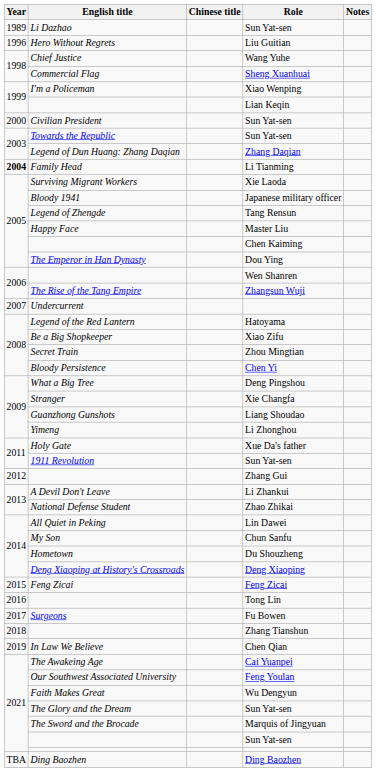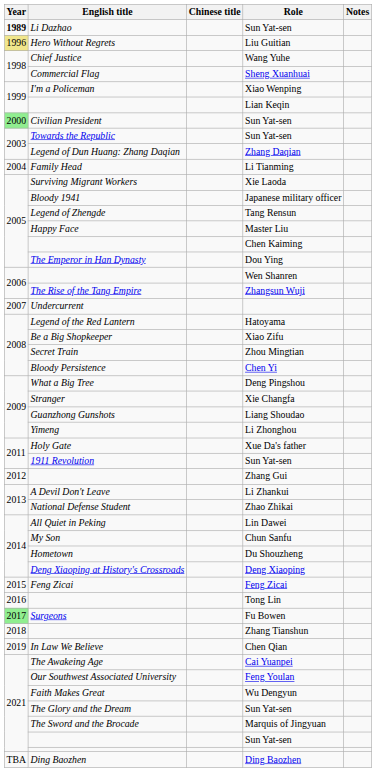(16, 27) normal -> (16, 27) bold
(16, 43) no background -> (16, 43) khaki background
(16, 120) no background -> (16, 120) lightgreen background
(16, 167) bold -> (16, 167) normal
(16, 615) no background -> (16, 615) lightgreen background
